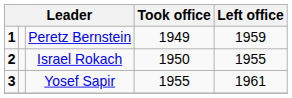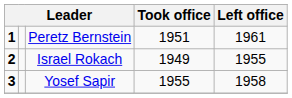(174, 37) 1949 -> (174, 37) 1951
(250, 37) 1959 -> (250, 37) 1961
(174, 59) 1950 -> (174, 59) 1949
(250, 81) 1961 -> (250, 81) 1958
